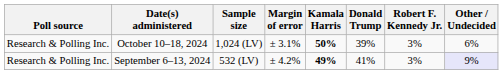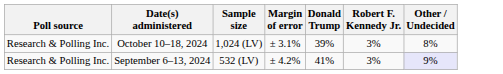- column: (326, 19)
(472, 43) 6% -> (430, 43) 8%
